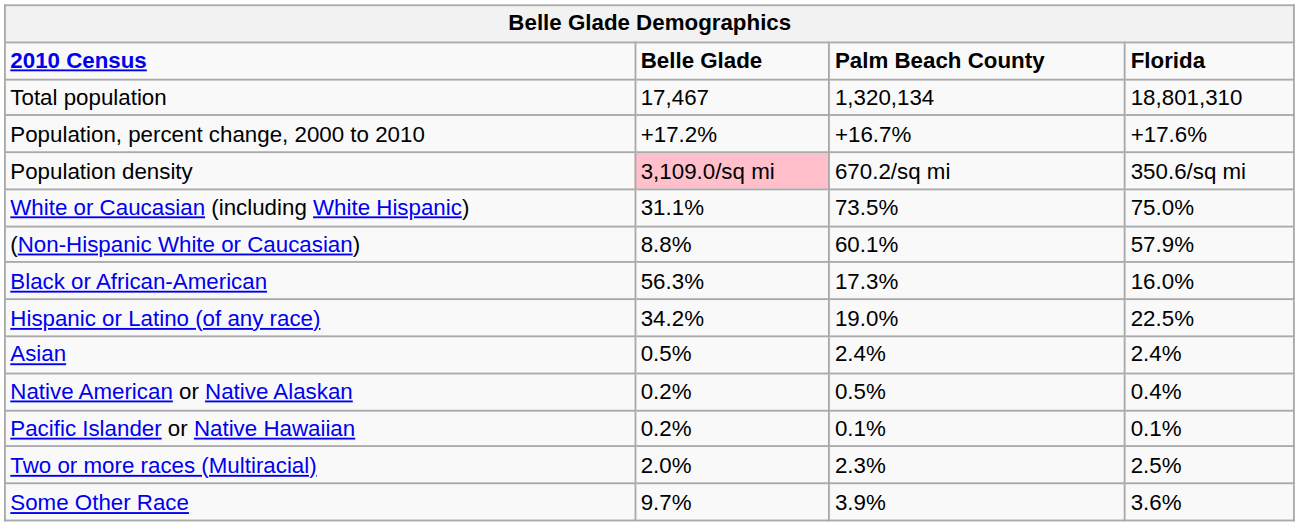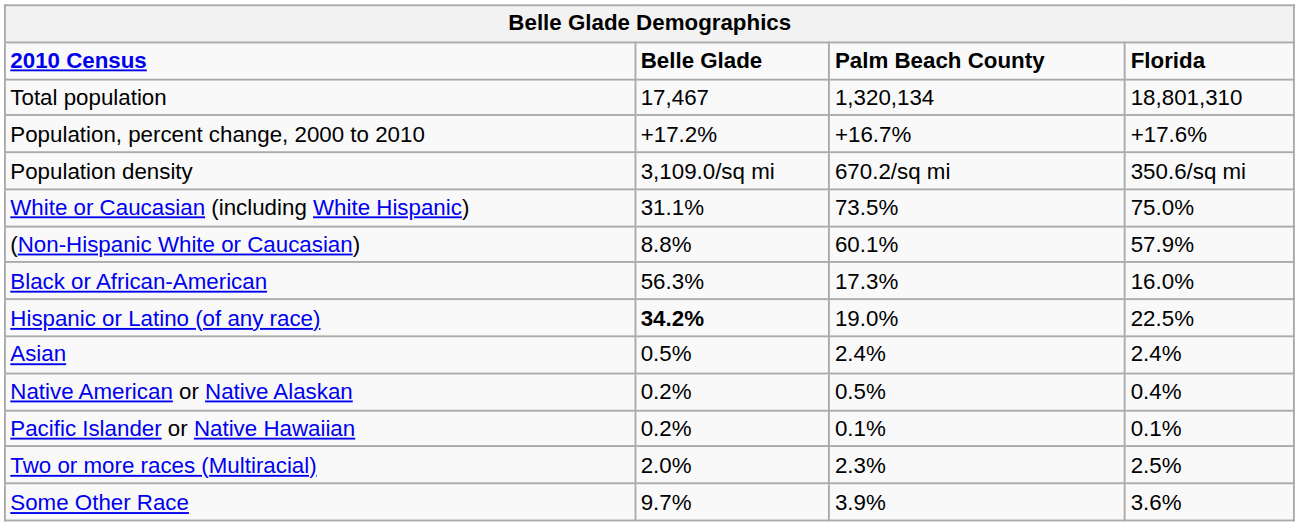(708, 171) pink background -> (708, 171) no background
(672, 318) normal -> (672, 318) bold
